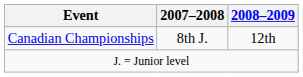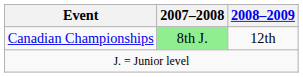(192, 38) no background -> (192, 38) lightgreen background
